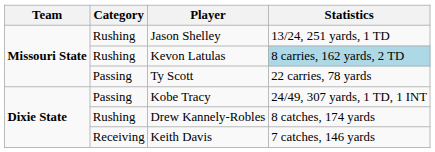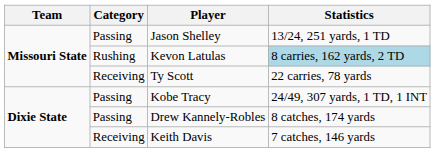(114, 35) Rushing -> (112, 35) Passing
(112, 76) Passing -> (119, 76) Receiving
(114, 116) Rushing -> (112, 116) Passing
